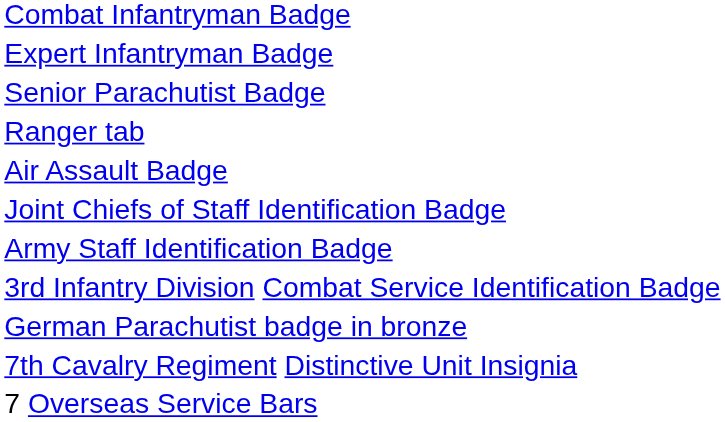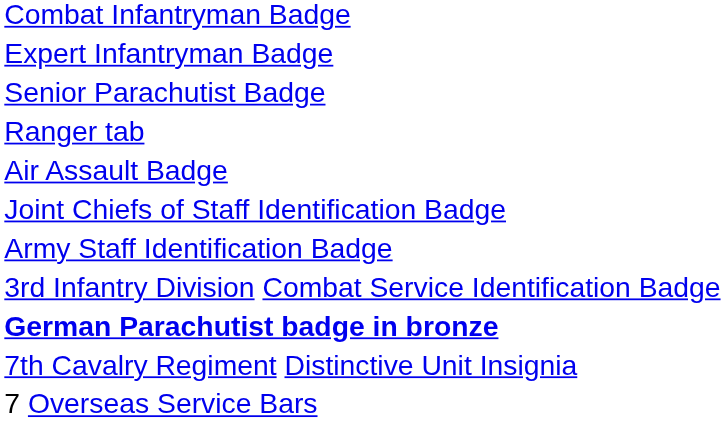(236, 326) normal -> (251, 326) bold
